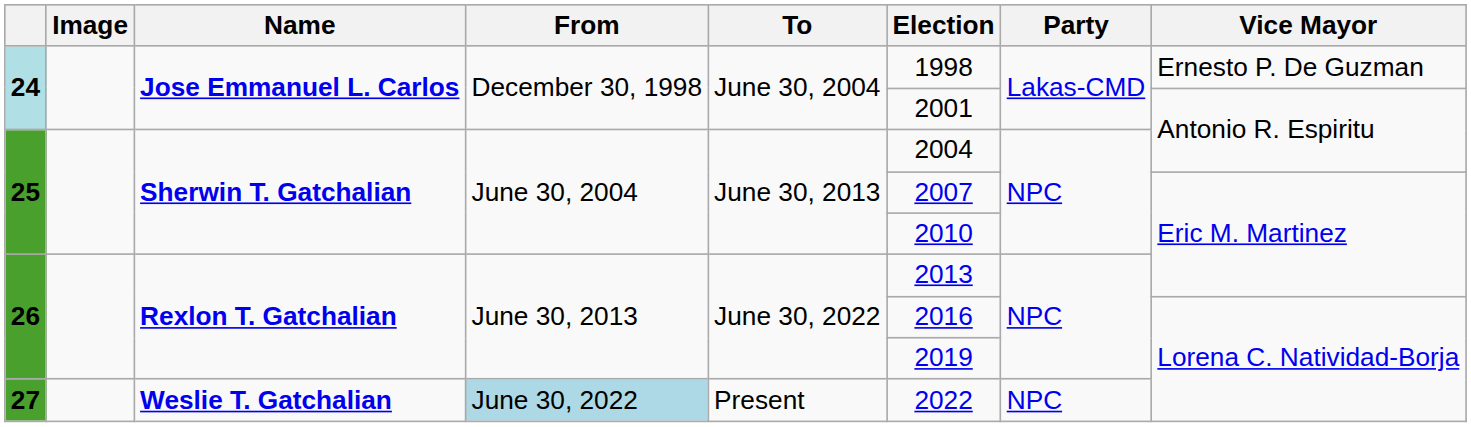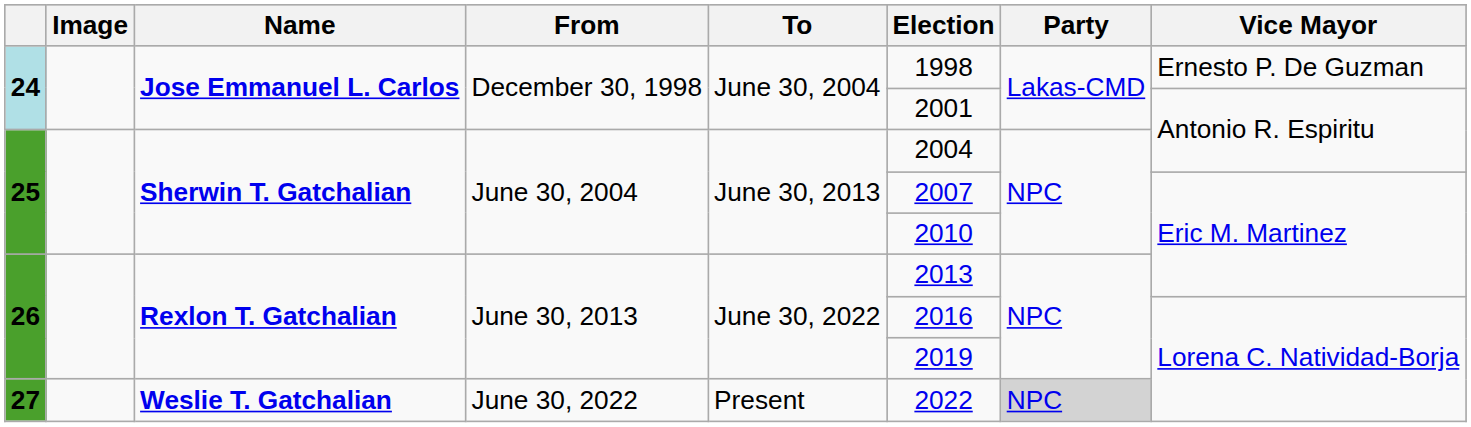(555, 399) lightblue background -> (555, 399) no background
(1034, 399) no background -> (1034, 399) lightgrey background
